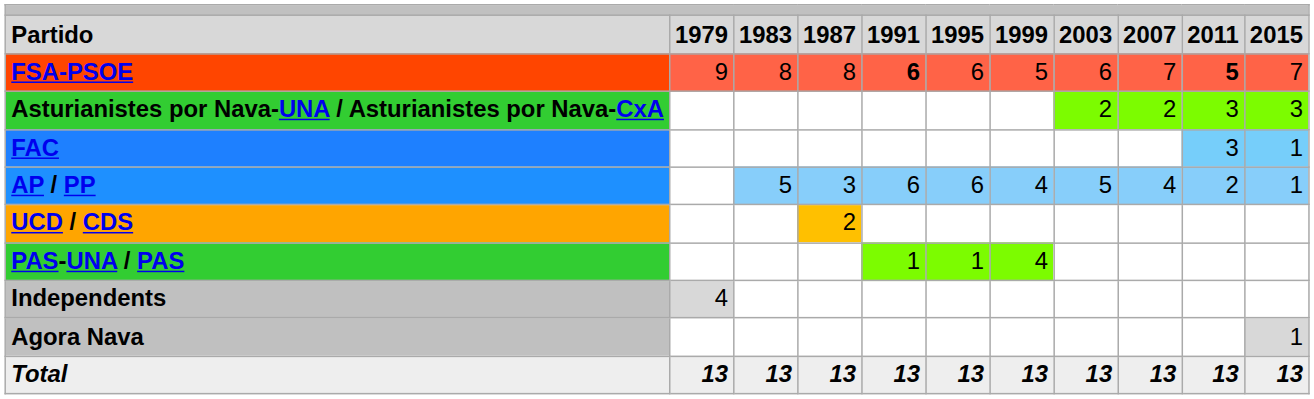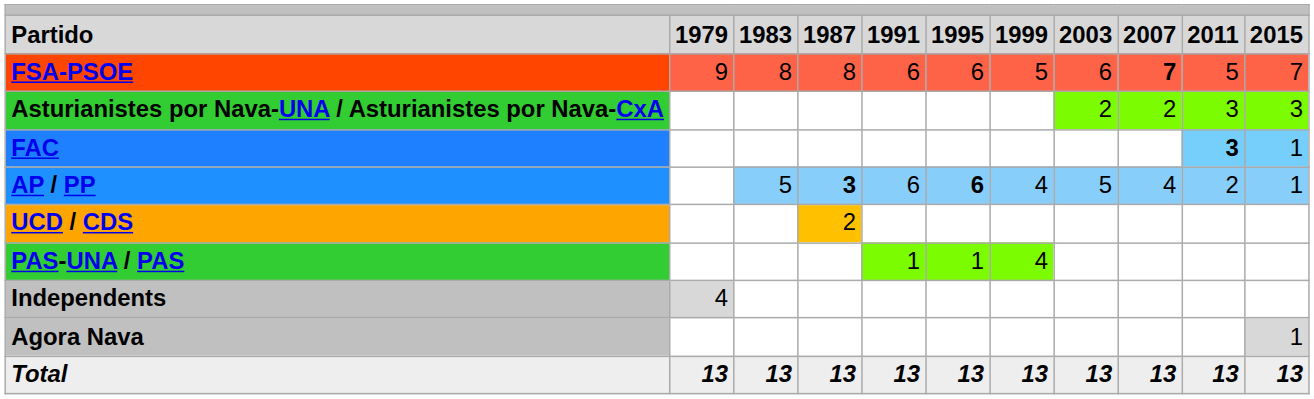(913, 72) bold -> (913, 72) normal
(1170, 72) normal -> (1170, 72) bold
(1232, 72) bold -> (1232, 72) normal
(1232, 147) normal -> (1232, 147) bold
(849, 185) normal -> (849, 185) bold
(977, 185) normal -> (977, 185) bold
